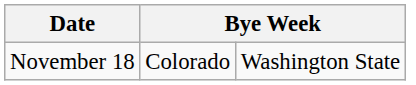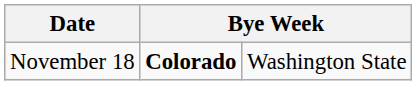(188, 61) normal -> (191, 61) bold
